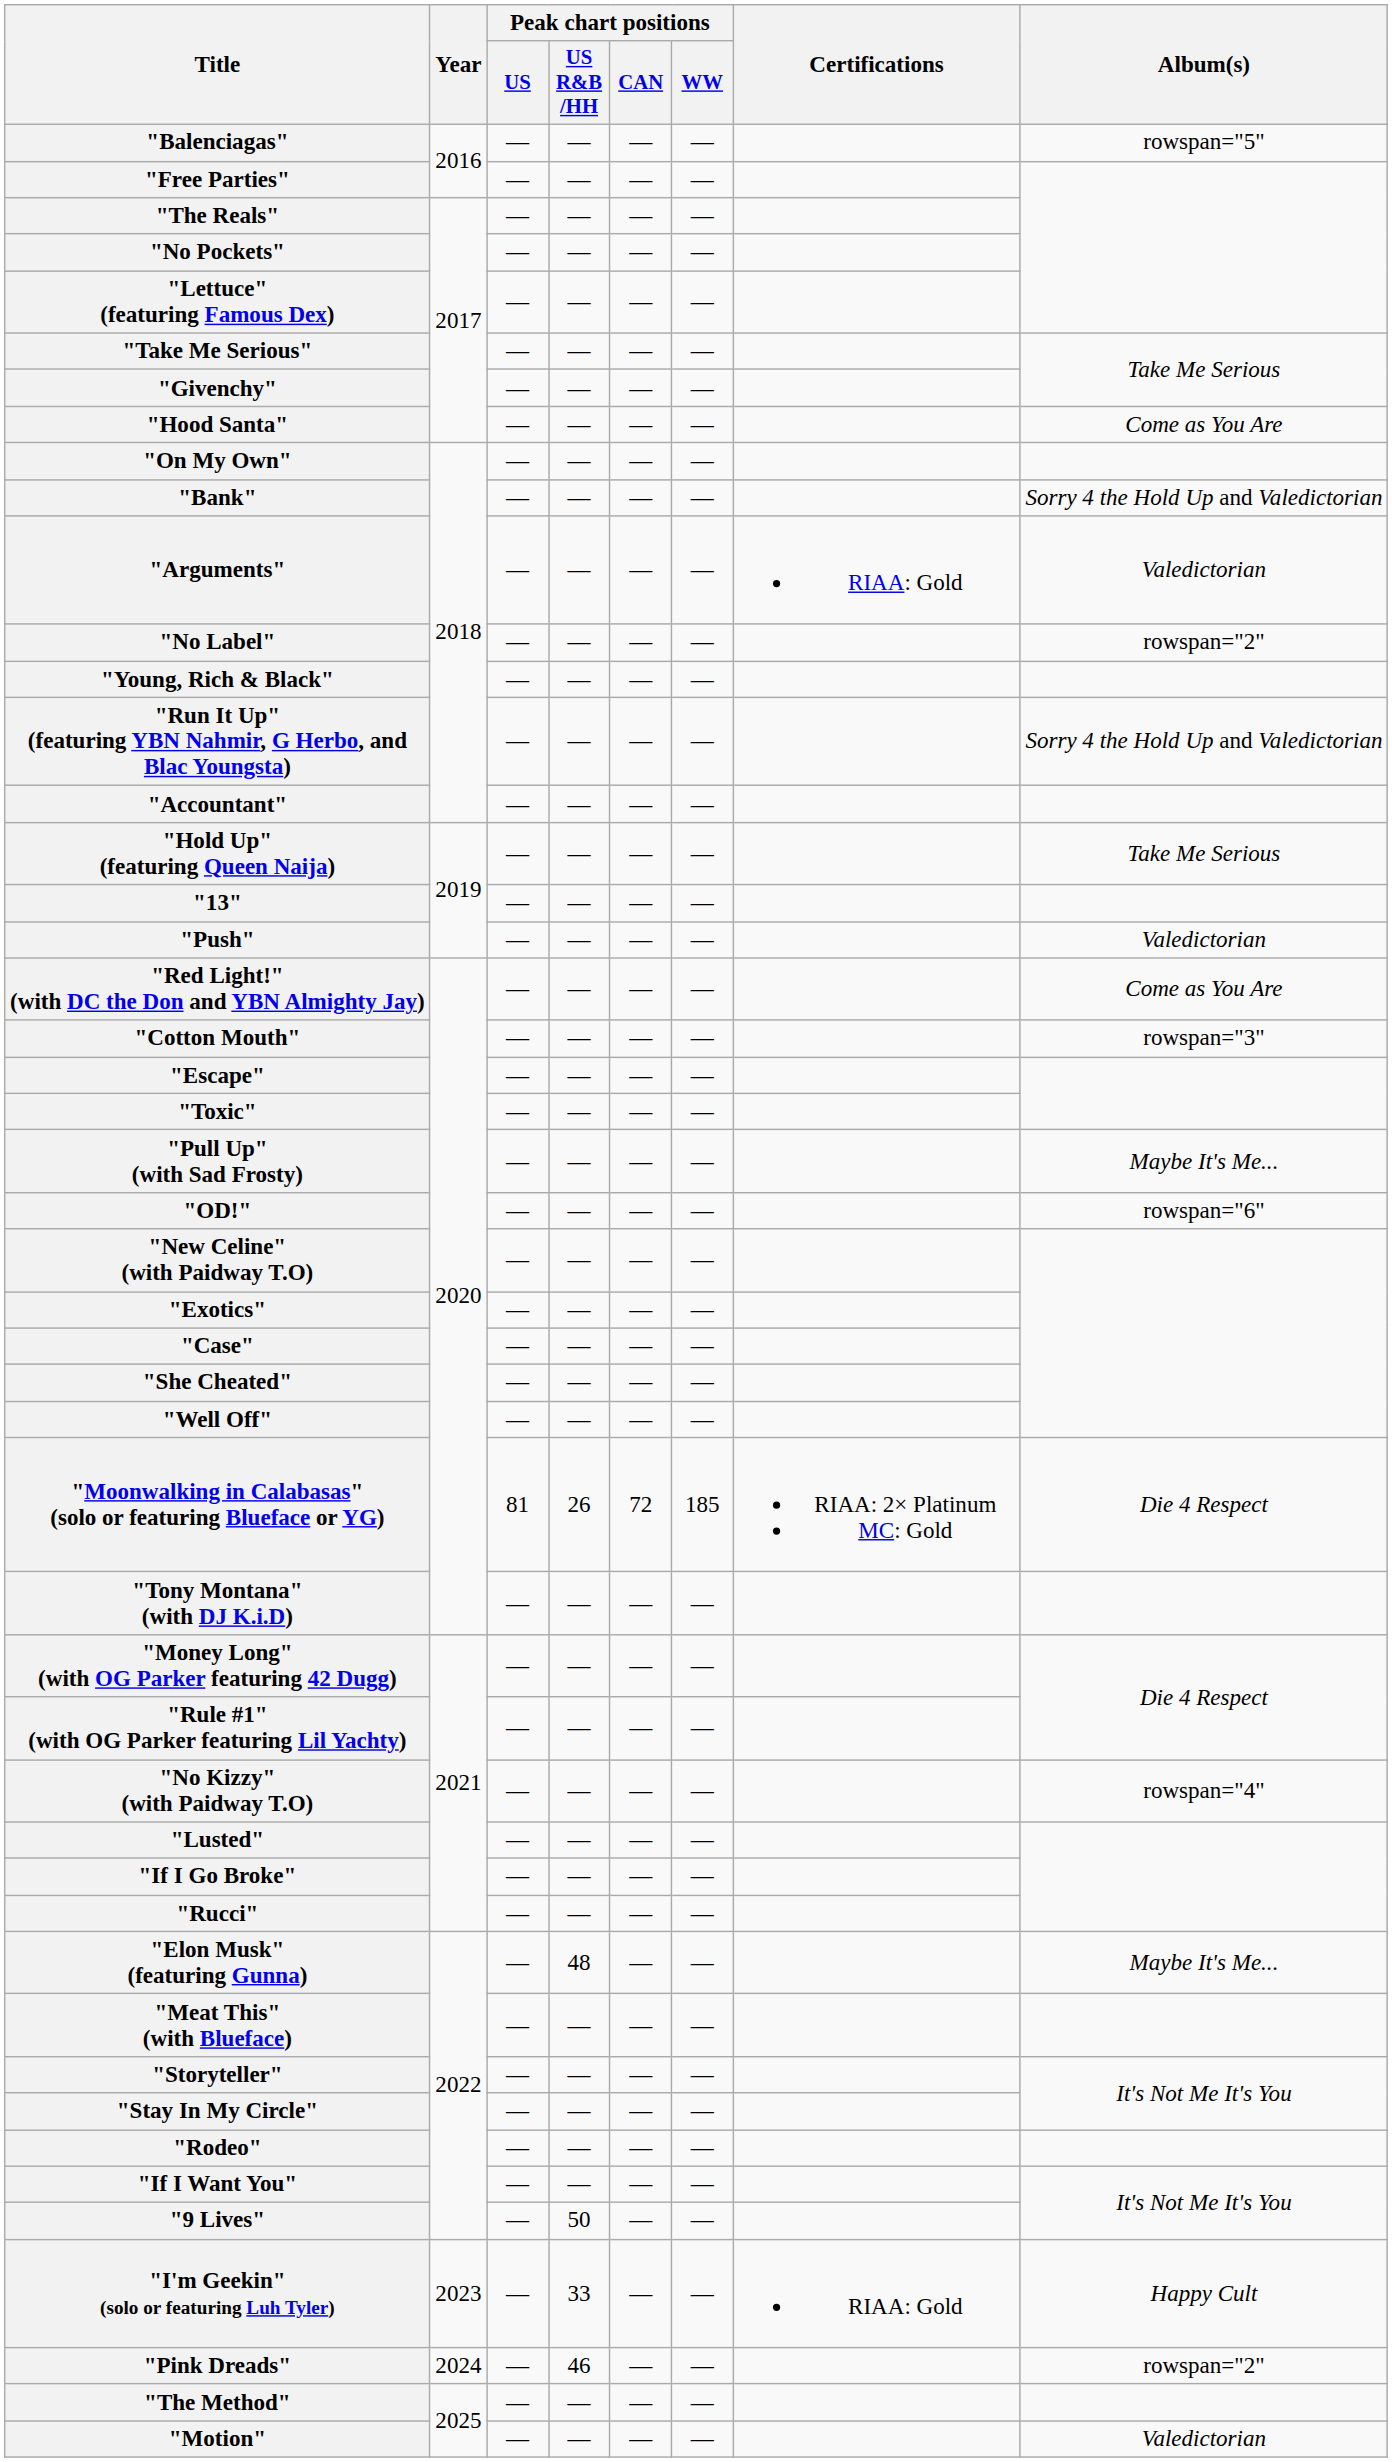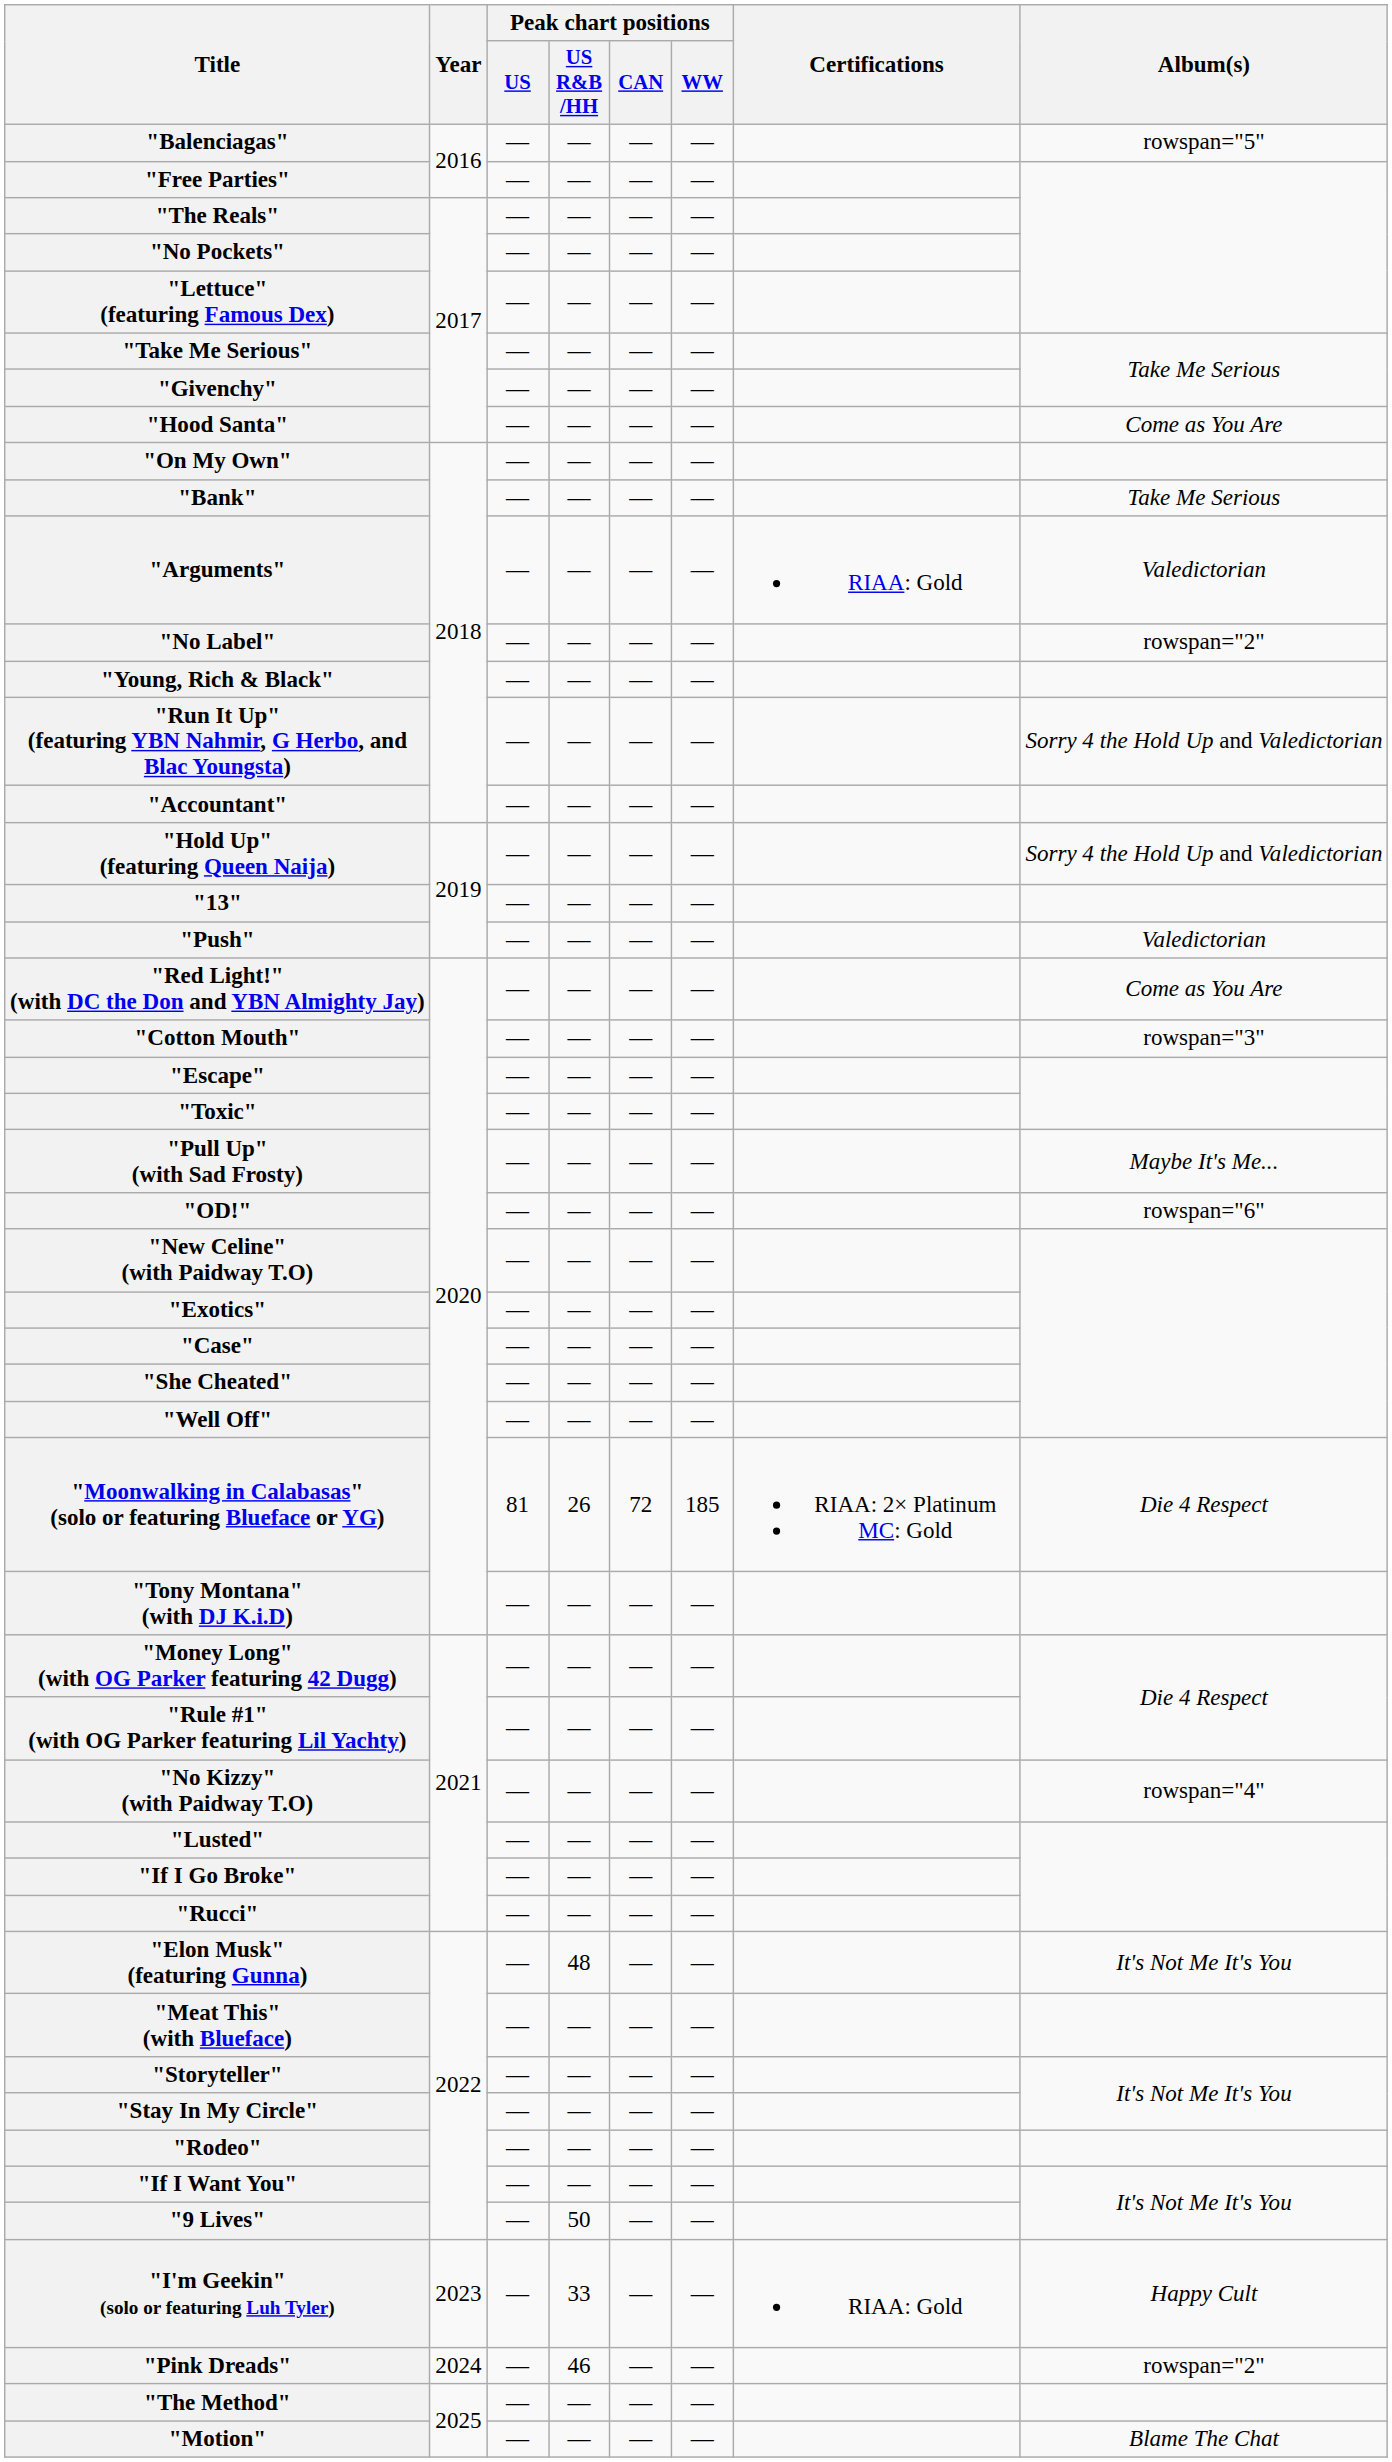(1204, 497) Sorry 4 the Hold Up and Valedictorian -> (1204, 497) Take Me Serious
(1204, 853) Take Me Serious -> (1204, 853) Sorry 4 the Hold Up and Valedictorian
(1204, 1962) Maybe It's Me... -> (1204, 1962) It's Not Me It's You
(1204, 2438) Valedictorian -> (1204, 2438) Blame The Chat
